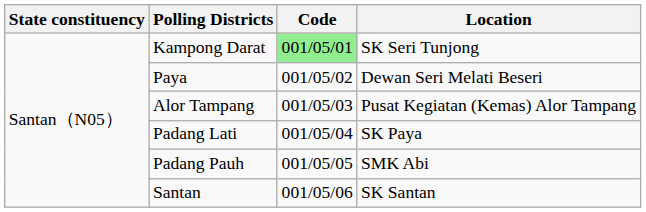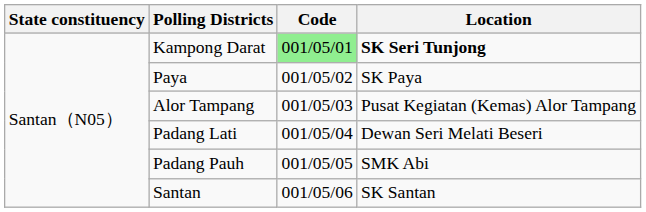(420, 47) normal -> (423, 47) bold
(452, 76) Dewan Seri Melati Beseri -> (391, 76) SK Paya
(391, 134) SK Paya -> (452, 134) Dewan Seri Melati Beseri
